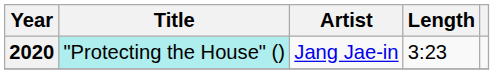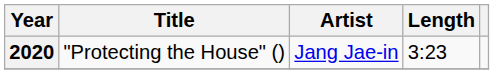(174, 52) paleturquoise background -> (174, 52) no background
